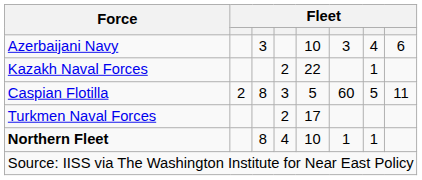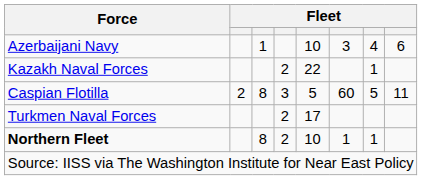(263, 46) 3 -> (263, 46) 1
(285, 139) 4 -> (285, 139) 2
